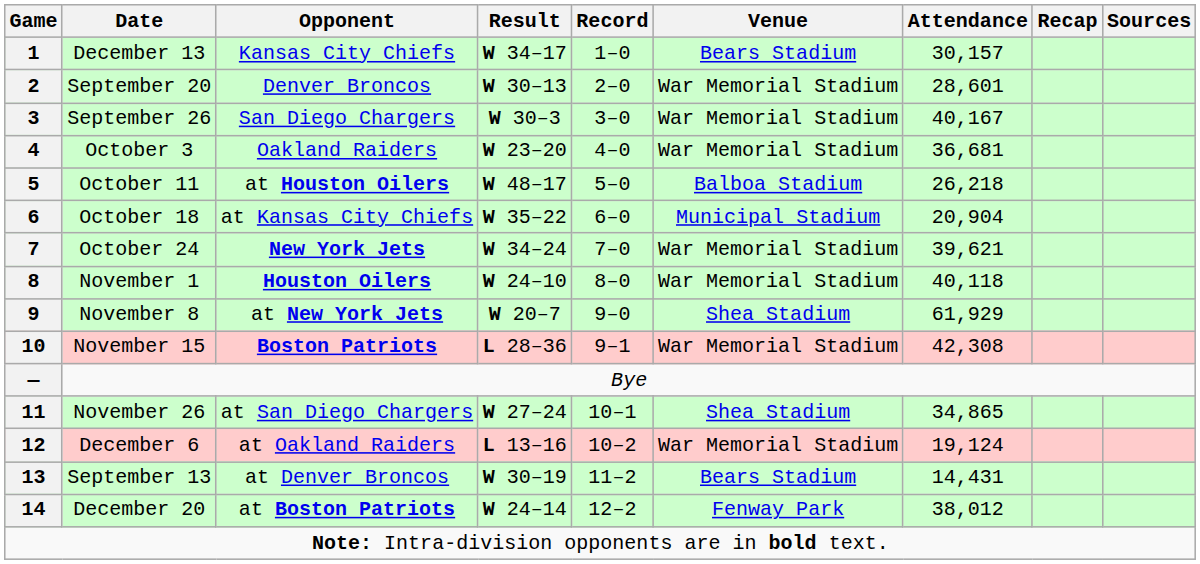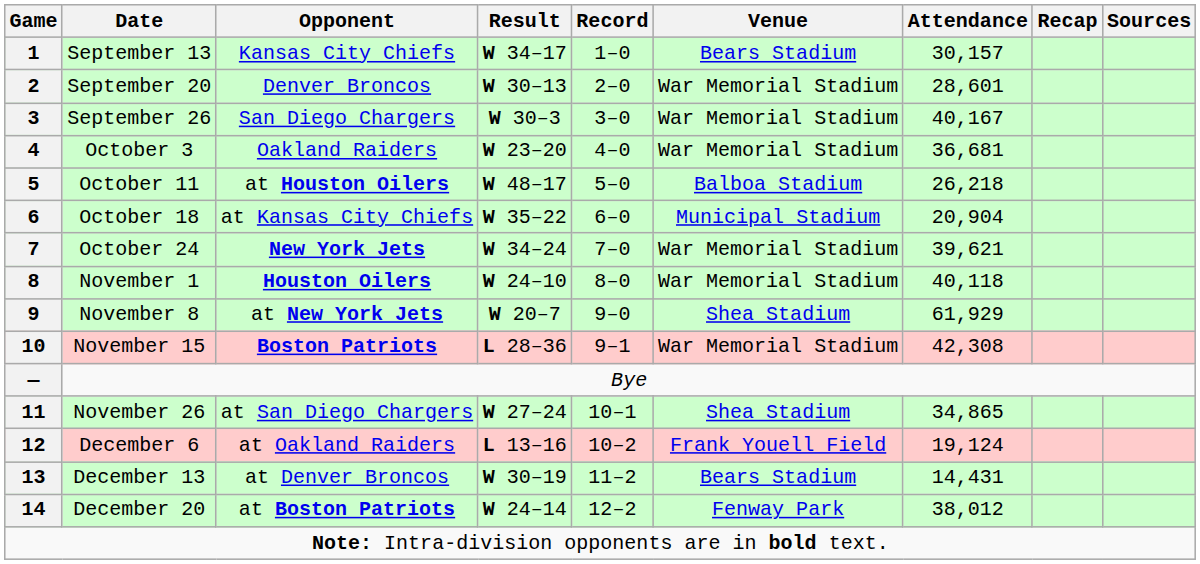(139, 54) December 13 -> (139, 54) September 13
(778, 445) War Memorial Stadium -> (778, 445) Frank Youell Field
(139, 478) September 13 -> (139, 478) December 13
